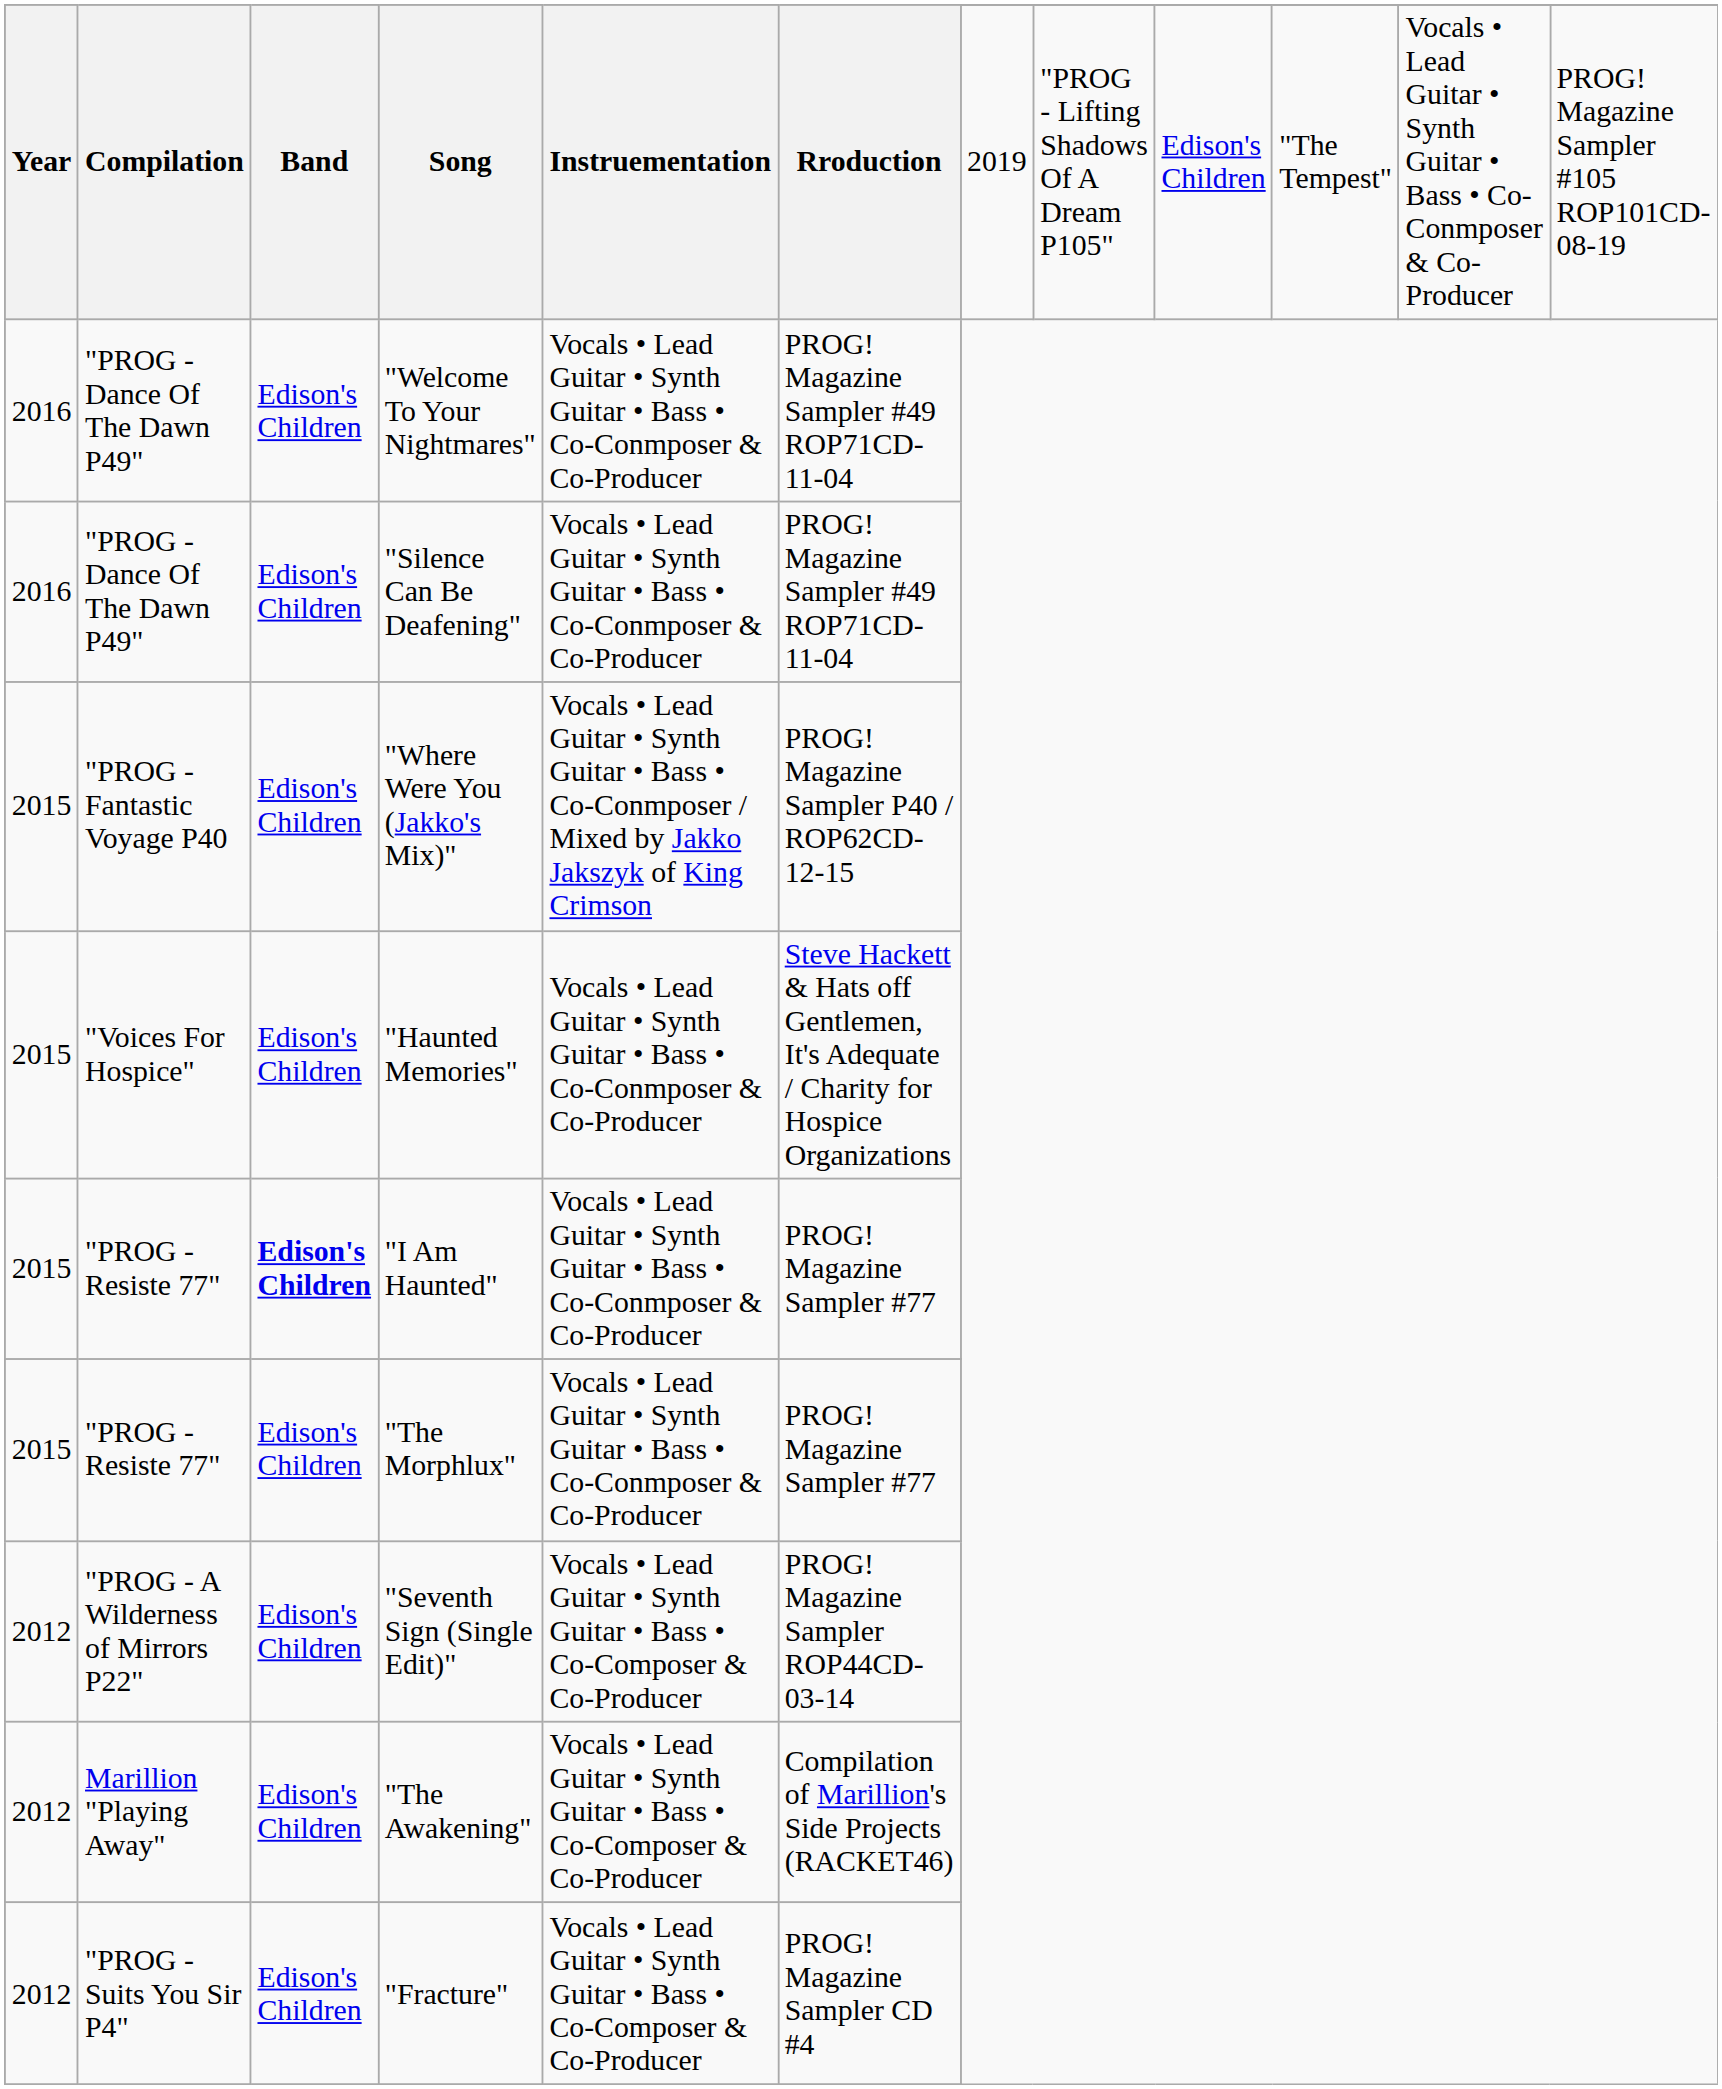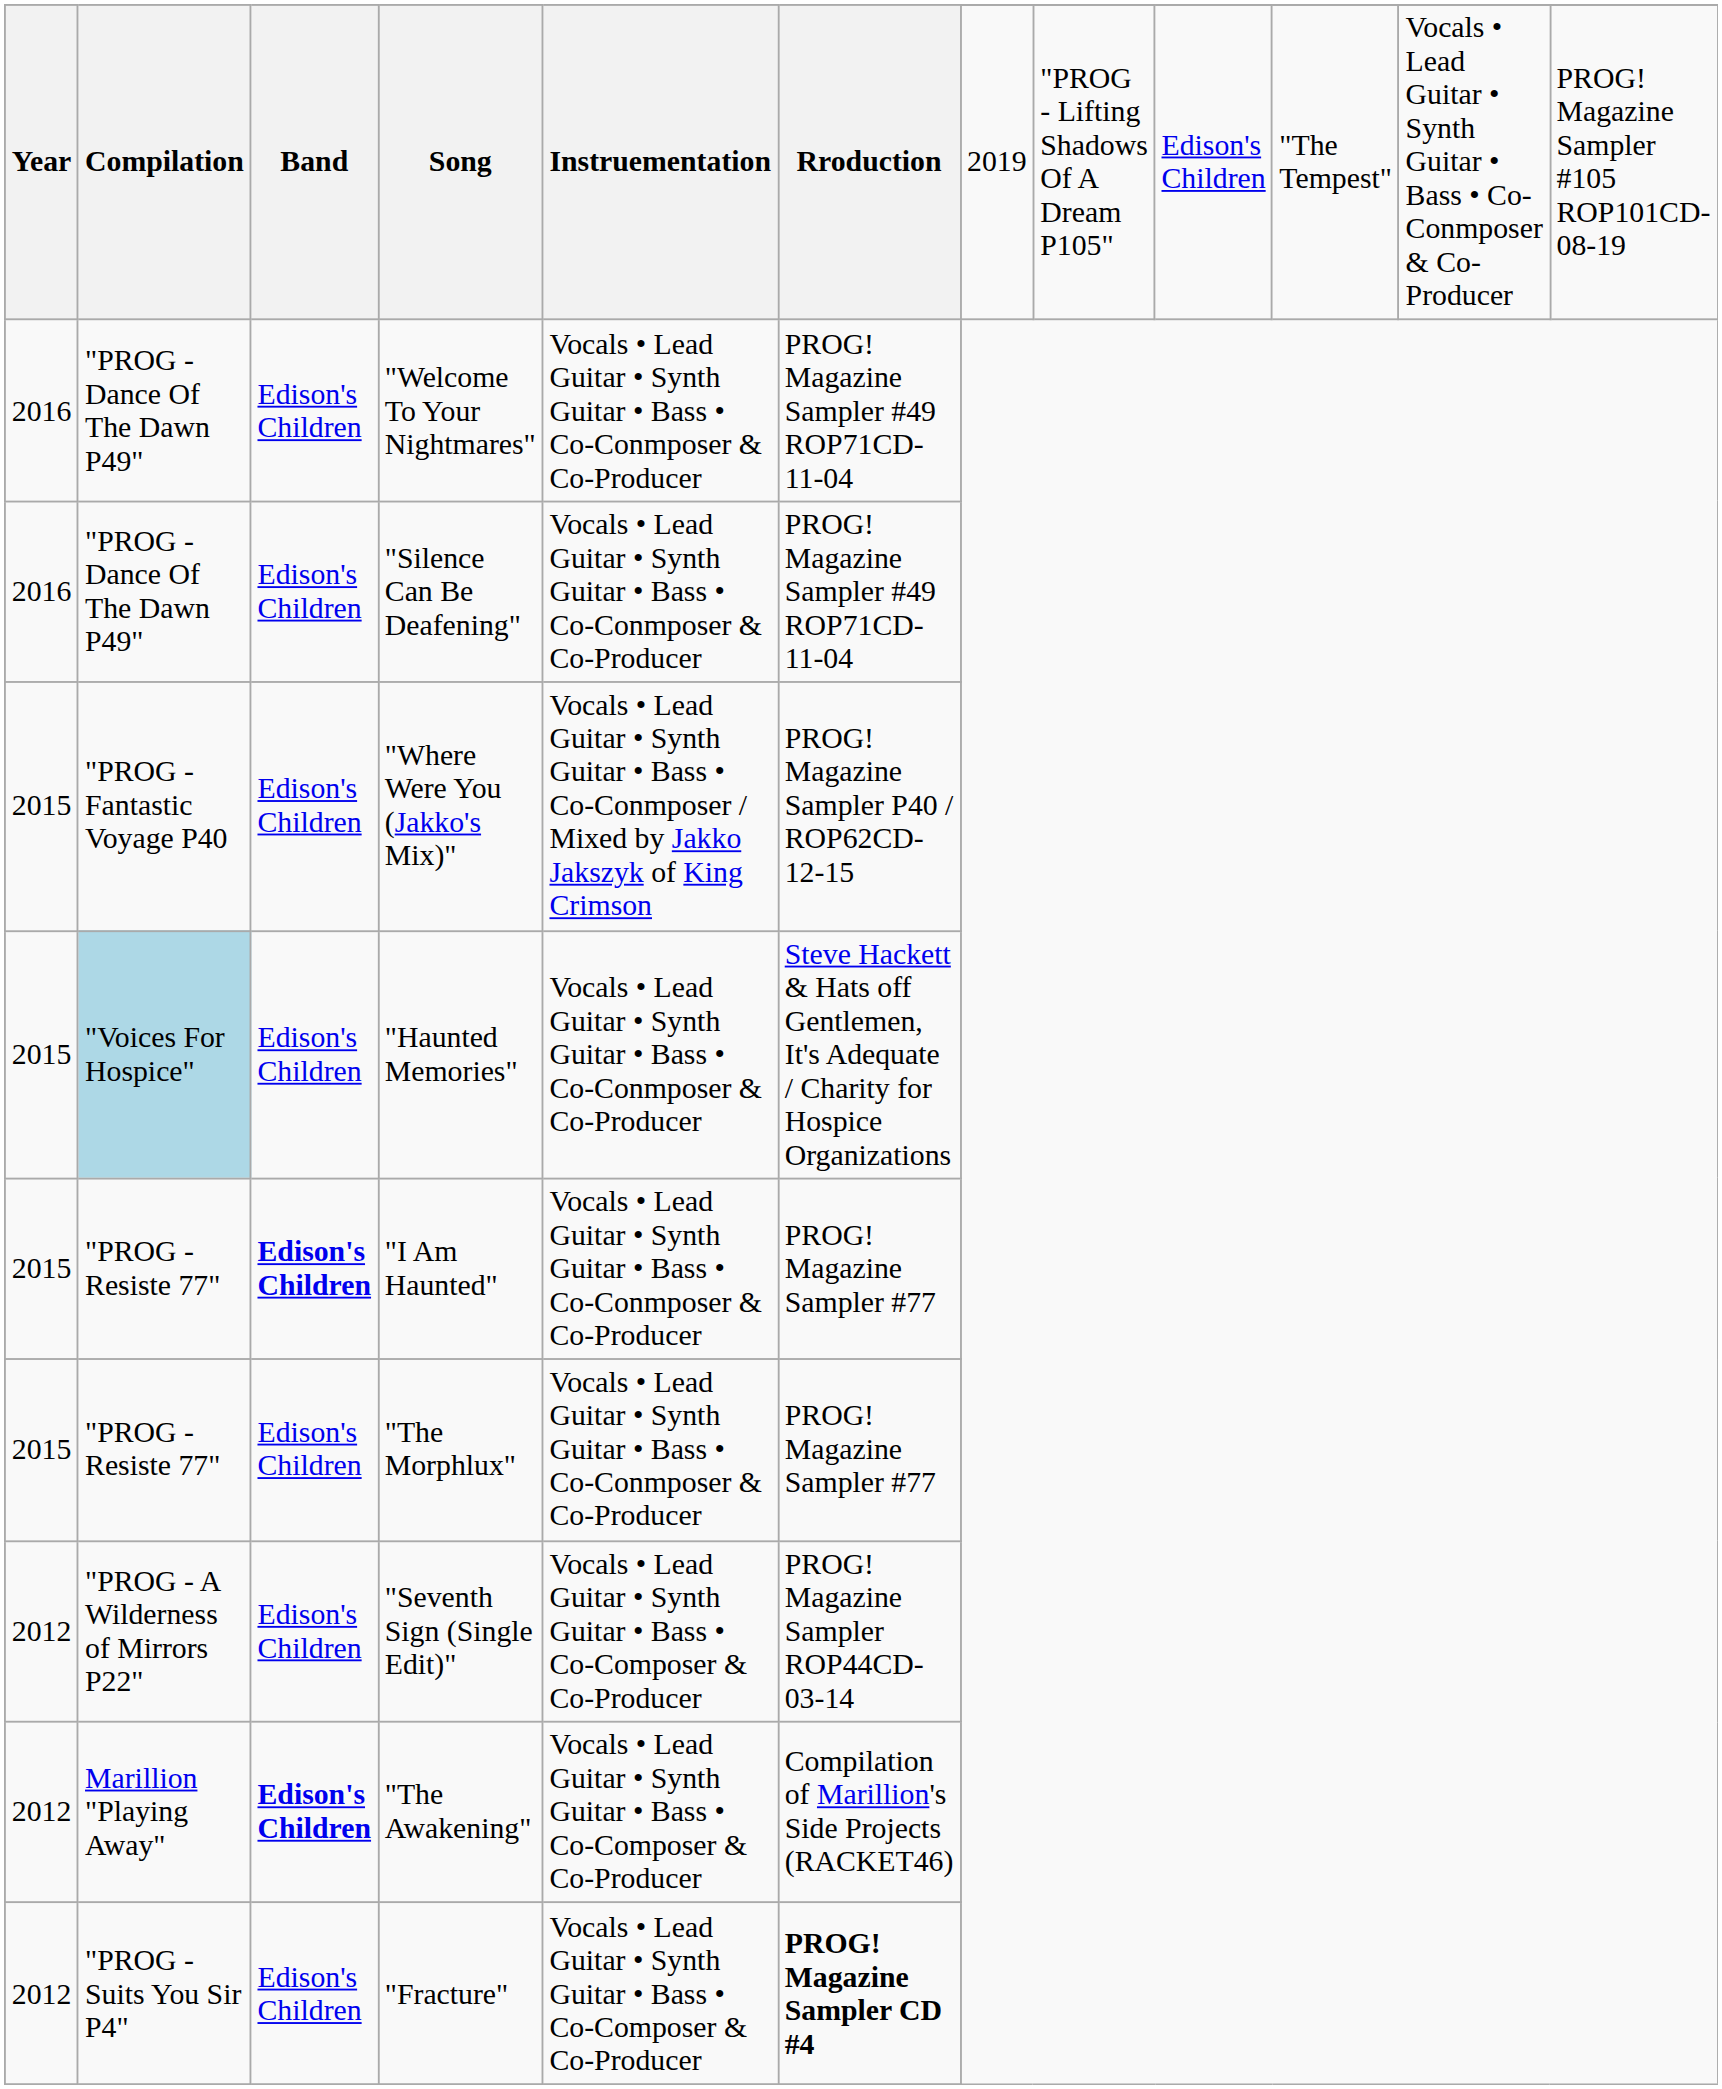(155, 1053) no background -> (155, 1053) lightblue background
(310, 1811) normal -> (314, 1811) bold
(859, 1992) normal -> (863, 1992) bold
